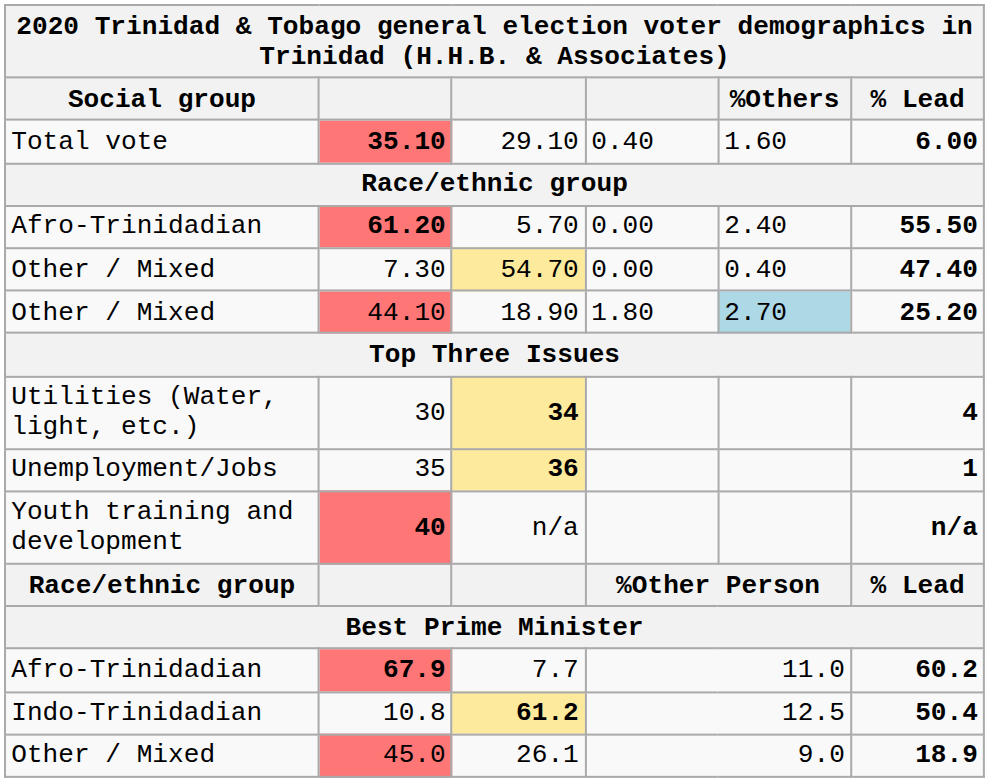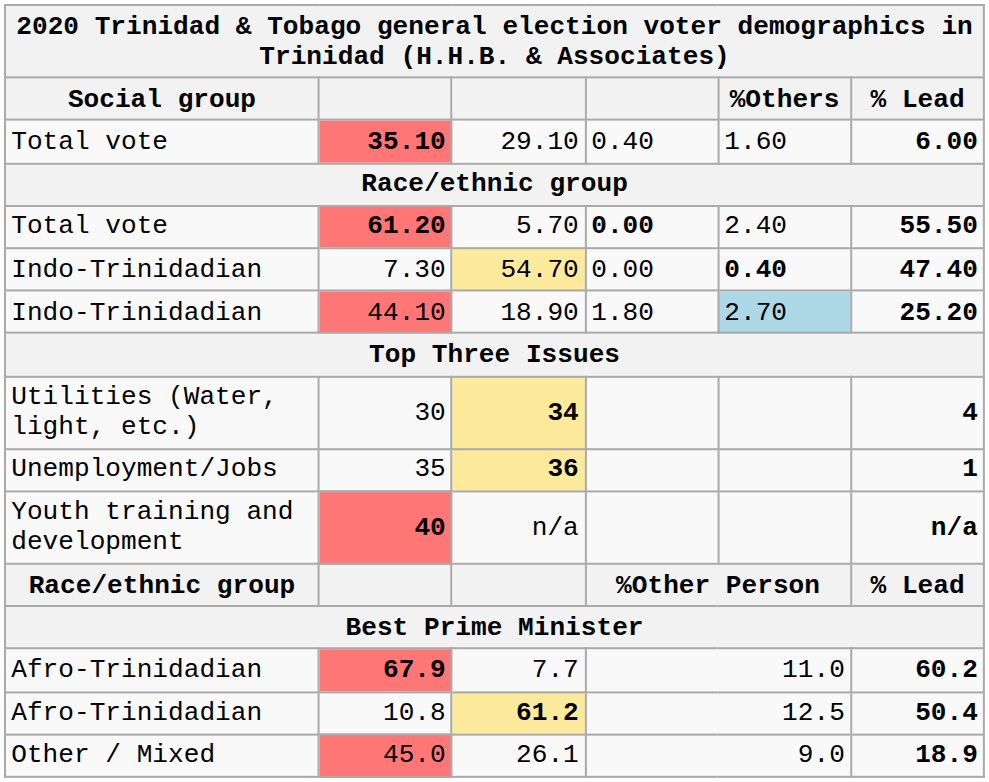(137, 227) Afro-Trinidadian -> (90, 227) Total vote
(623, 227) normal -> (623, 227) bold
(113, 269) Other / Mixed -> (137, 269) Indo-Trinidadian
(756, 269) normal -> (756, 269) bold
(113, 312) Other / Mixed -> (137, 312) Indo-Trinidadian
(137, 713) Indo-Trinidadian -> (137, 713) Afro-Trinidadian
